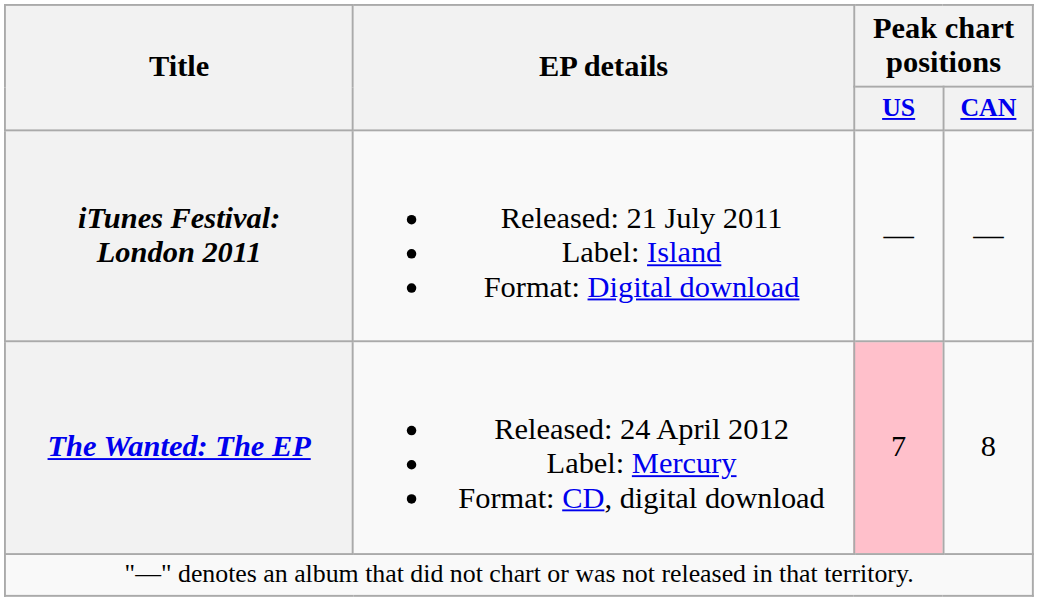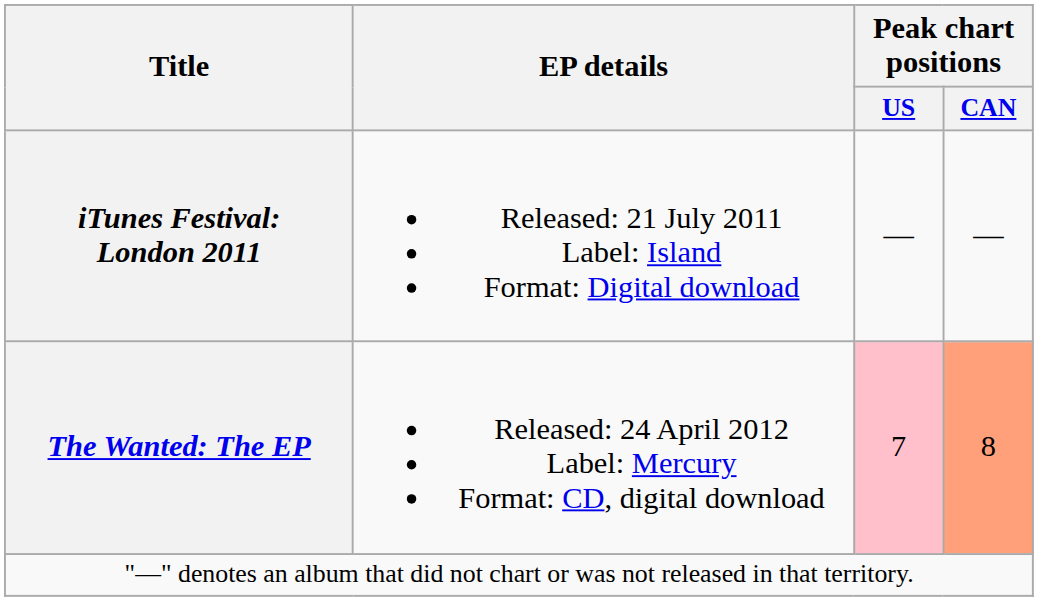(988, 446) no background -> (988, 446) lightsalmon background
